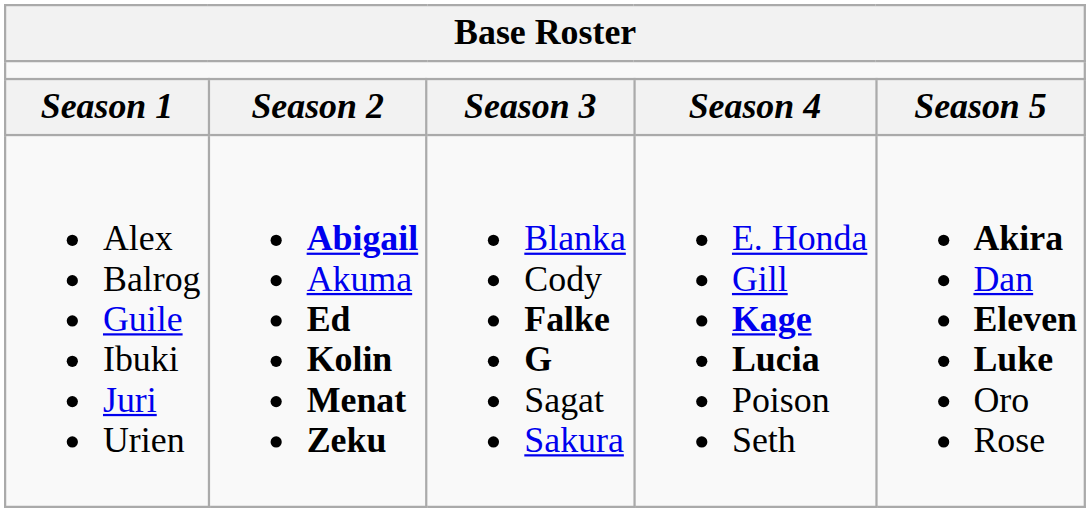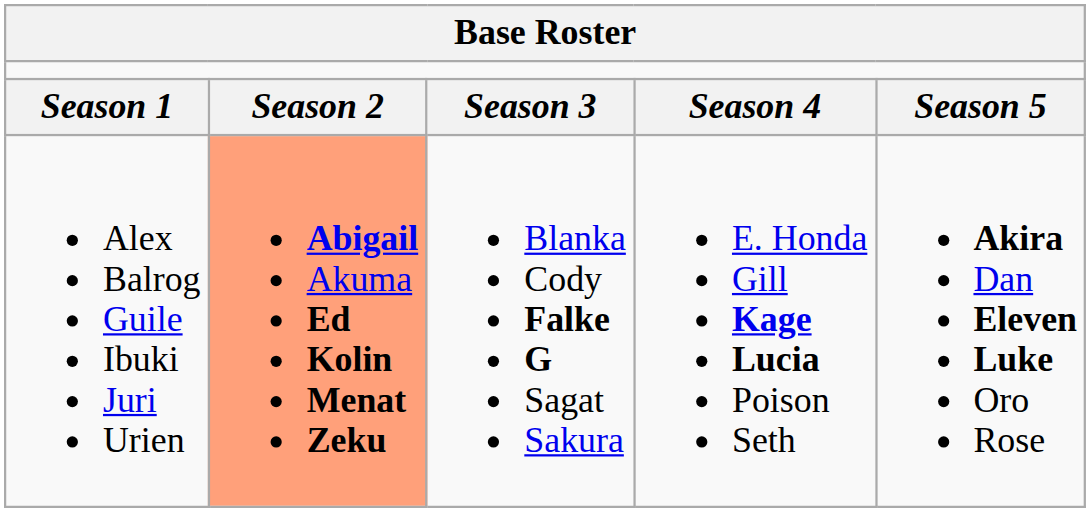(318, 341) no background -> (318, 341) lightsalmon background
